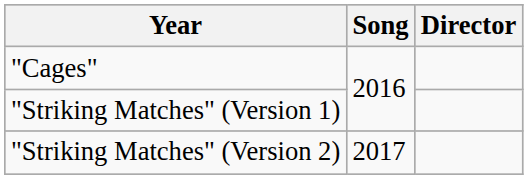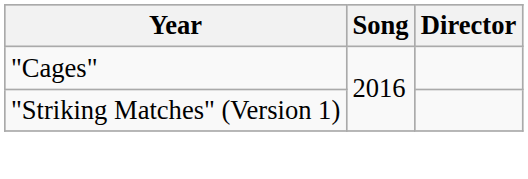- row: (176, 151)
